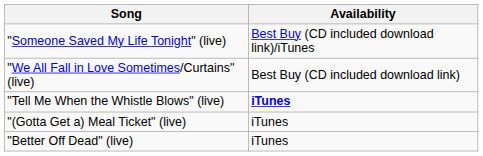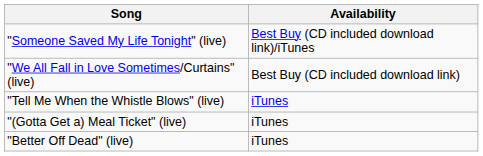(271, 101) bold -> (270, 101) normal
